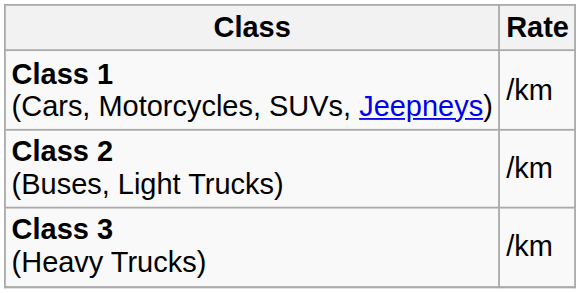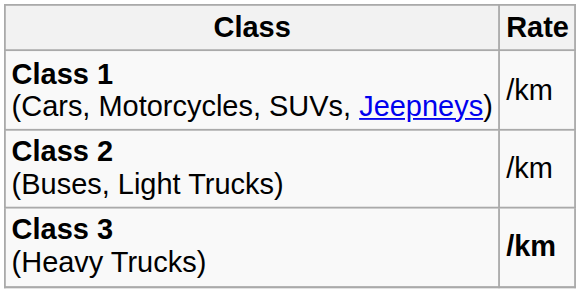(529, 246) normal -> (531, 246) bold
